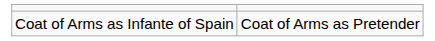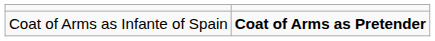(330, 23) normal -> (330, 23) bold
